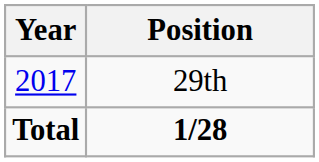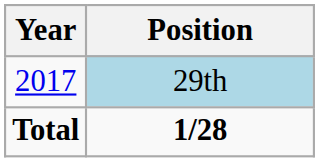(200, 80) no background -> (200, 80) lightblue background
